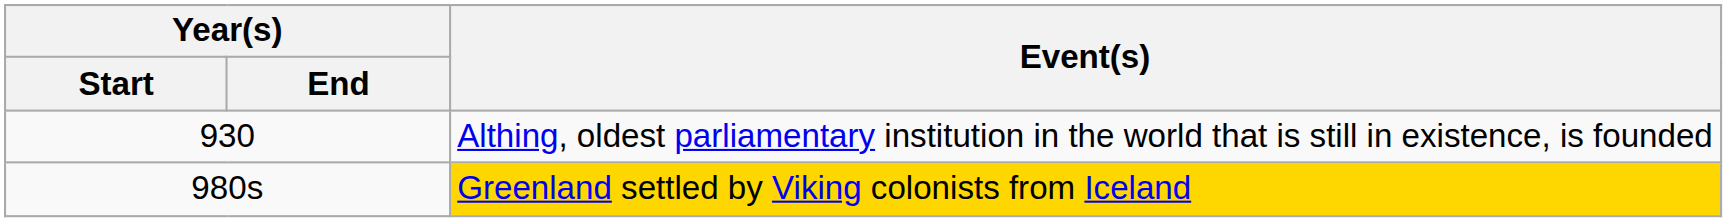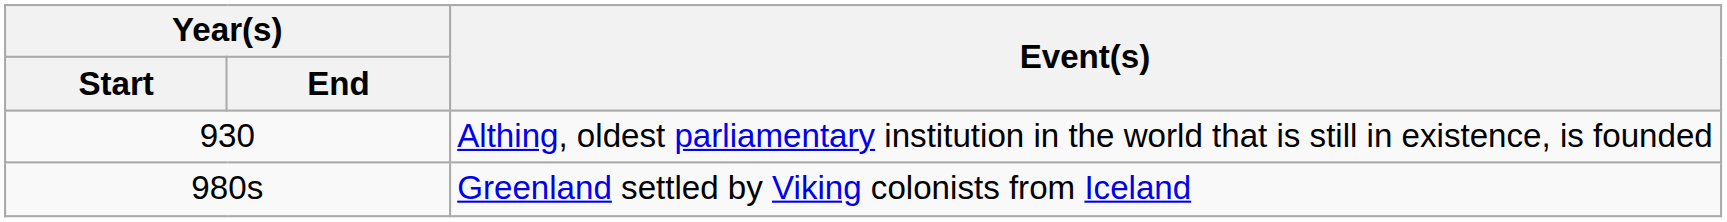(824, 188) gold background -> (824, 188) no background
